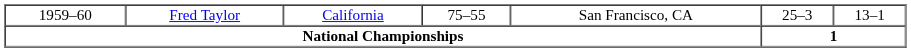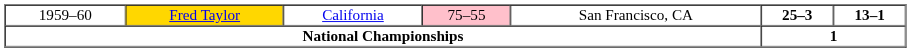(205, 15) no background -> (205, 15) gold background
(466, 15) no background -> (466, 15) pink background
(797, 15) normal -> (797, 15) bold
(870, 15) normal -> (870, 15) bold
